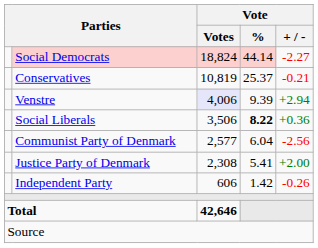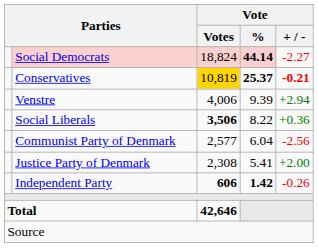(258, 57) normal -> (258, 57) bold
(219, 78) no background -> (219, 78) gold background
(258, 78) normal -> (258, 78) bold
(296, 78) normal -> (296, 78) bold
(222, 99) lavender background -> (222, 99) no background
(222, 120) normal -> (222, 120) bold
(261, 120) bold -> (261, 120) normal
(227, 183) normal -> (227, 183) bold
(261, 183) normal -> (261, 183) bold
